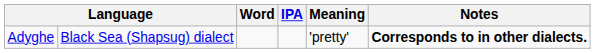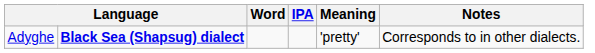(147, 37) normal -> (152, 37) bold
(479, 37) bold -> (481, 37) normal
